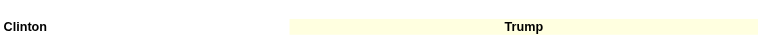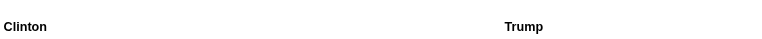(524, 26) lightyellow background -> (524, 26) no background
